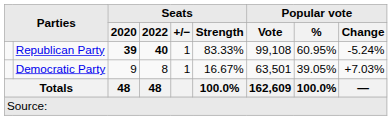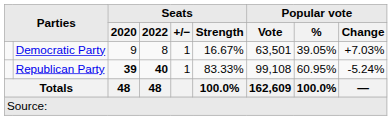rows swapped: (60, 50) <-> (60, 69)
